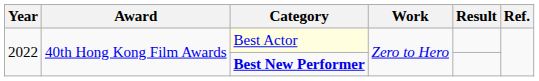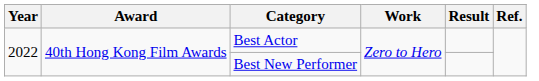(265, 40) lightyellow background -> (265, 40) no background
(299, 64) bold -> (295, 64) normal
